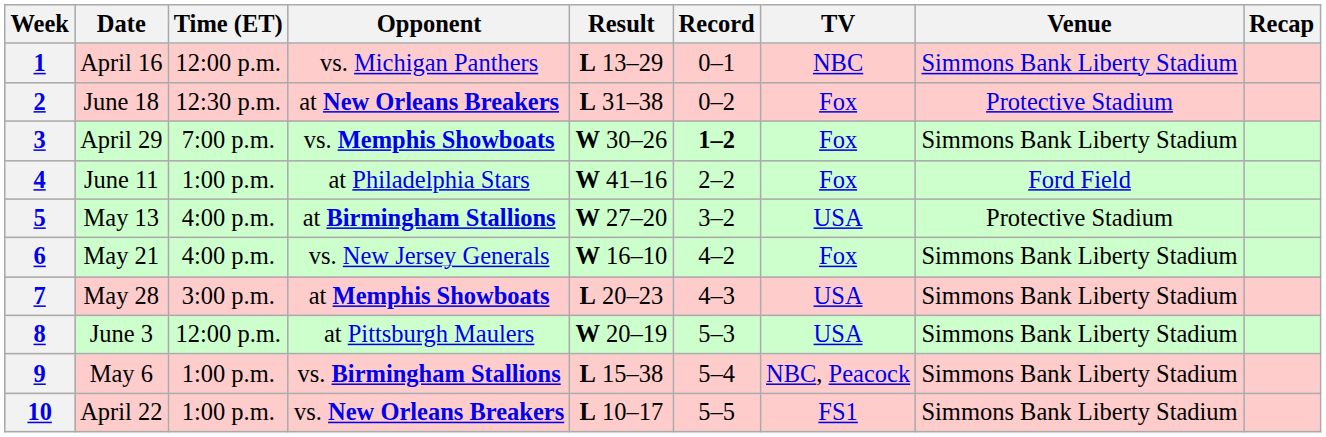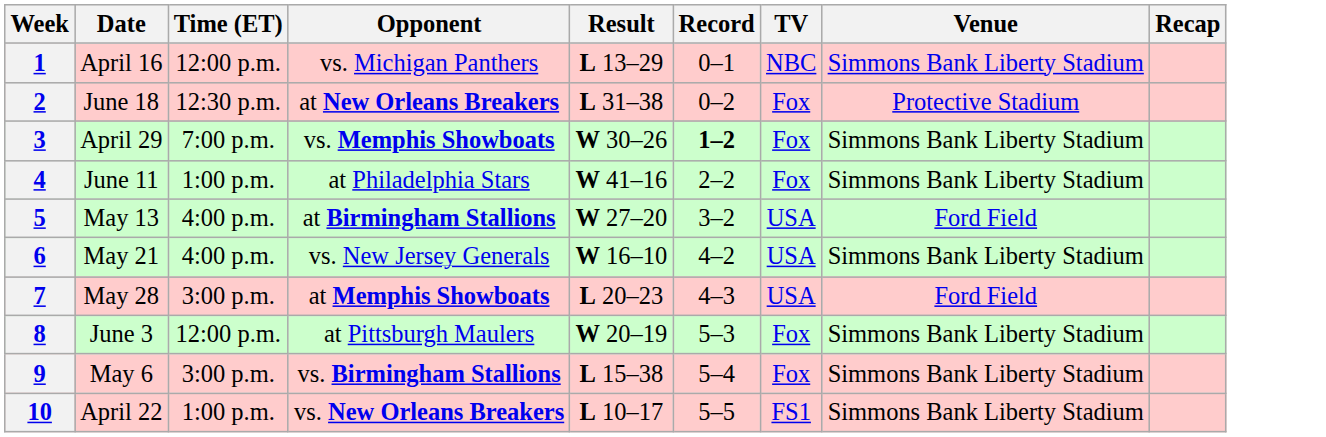(1080, 179) Ford Field -> (986, 179) Simmons Bank Liberty Stadium
(1080, 218) Protective Stadium -> (986, 218) Ford Field
(838, 256) Fox -> (791, 256) USA
(1080, 295) Simmons Bank Liberty Stadium -> (986, 295) Ford Field
(838, 334) USA -> (791, 334) Fox
(228, 373) 1:00 p.m. -> (228, 373) 3:00 p.m.
(838, 373) NBC, Peacock -> (791, 373) Fox
